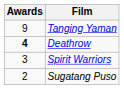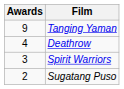(25, 44) bold -> (25, 44) normal
